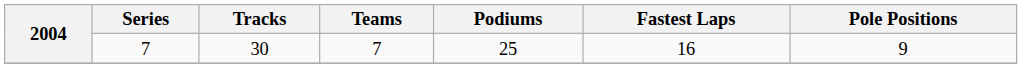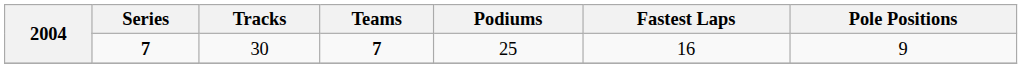(146, 48) normal -> (146, 48) bold
(377, 48) normal -> (377, 48) bold
